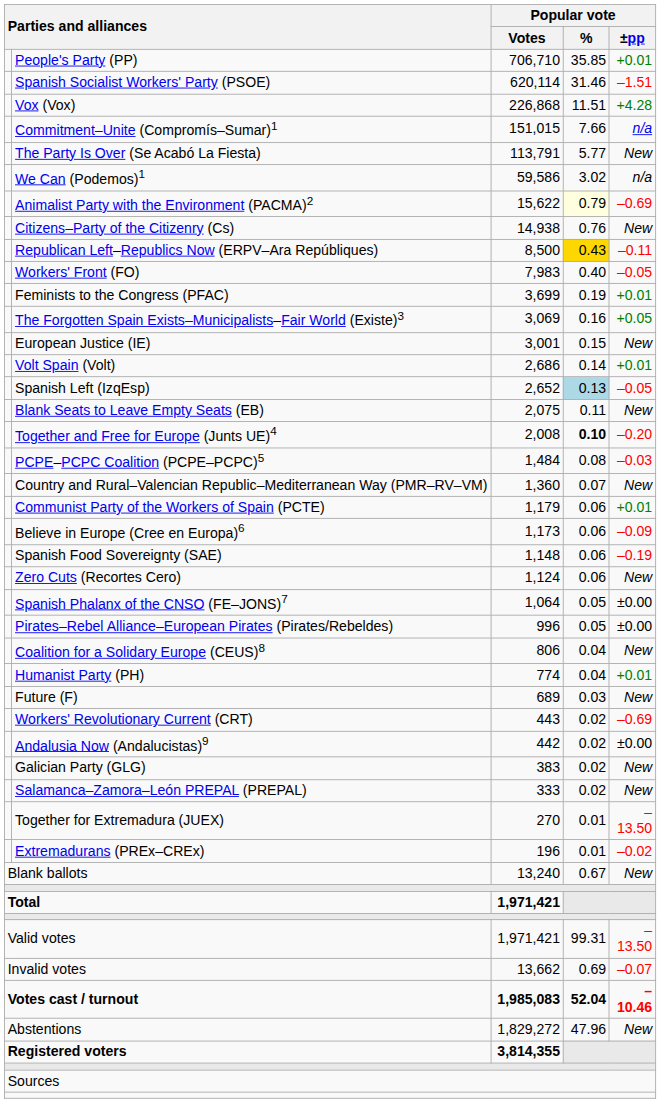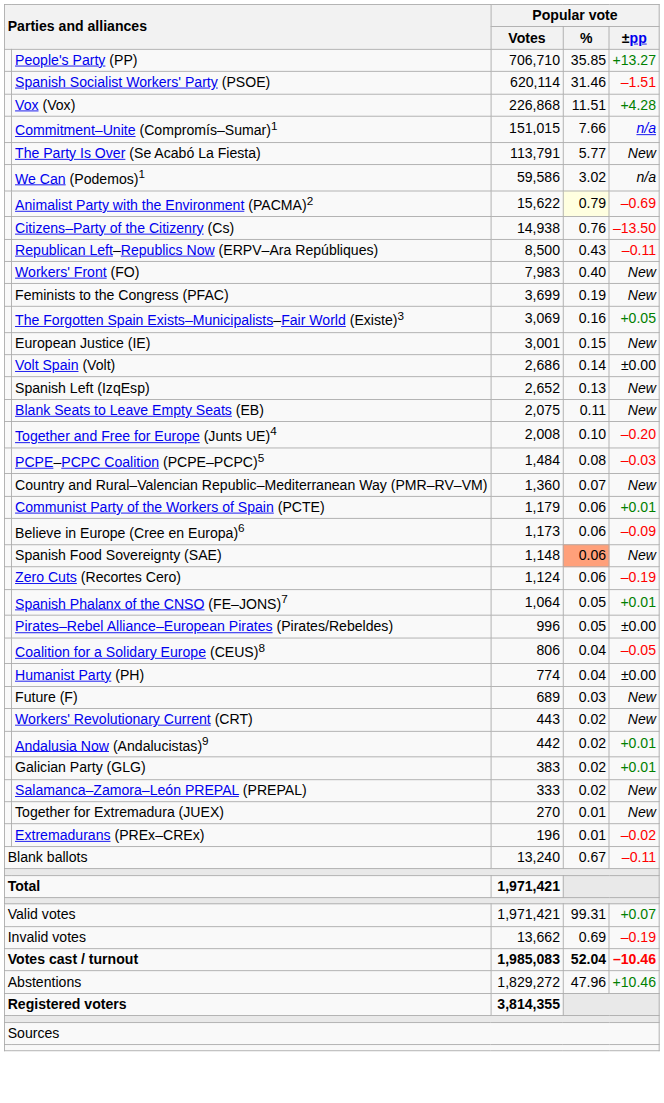(634, 60) +0.01 -> (634, 60) +13.27
(638, 228) New -> (634, 228) –13.50
(592, 250) gold background -> (592, 250) no background
(635, 272) –0.05 -> (642, 272) New
(634, 295) +0.01 -> (642, 295) New
(634, 365) +0.01 -> (638, 365) ±0.00
(592, 388) lightblue background -> (592, 388) no background
(635, 388) –0.05 -> (642, 388) New
(592, 434) bold -> (592, 434) normal
(592, 555) no background -> (592, 555) lightsalmon background
(635, 555) –0.19 -> (642, 555) New
(638, 578) New -> (638, 578) –0.19
(635, 602) ±0.00 -> (638, 602) +0.01
(638, 650) New -> (638, 650) –0.05
(634, 675) +0.01 -> (638, 675) ±0.00
(635, 719) –0.69 -> (642, 719) New
(635, 744) ±0.00 -> (638, 744) +0.01
(638, 768) New -> (638, 768) +0.01
(635, 820) –13.50 -> (642, 812) New
(638, 873) New -> (639, 857) –0.11
(635, 939) –13.50 -> (638, 915) +0.07
(635, 969) –0.07 -> (638, 937) –0.19
(638, 1029) New -> (634, 982) +10.46
